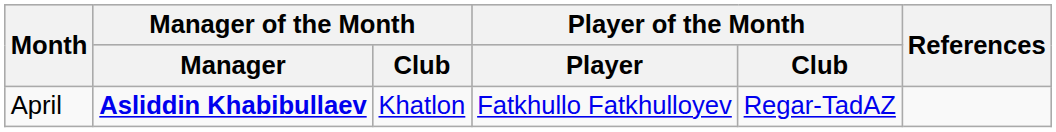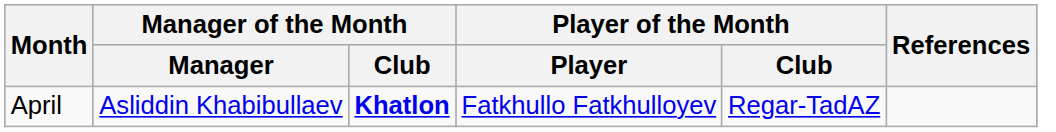(233, 106) bold -> (221, 106) normal
(422, 106) normal -> (402, 106) bold
